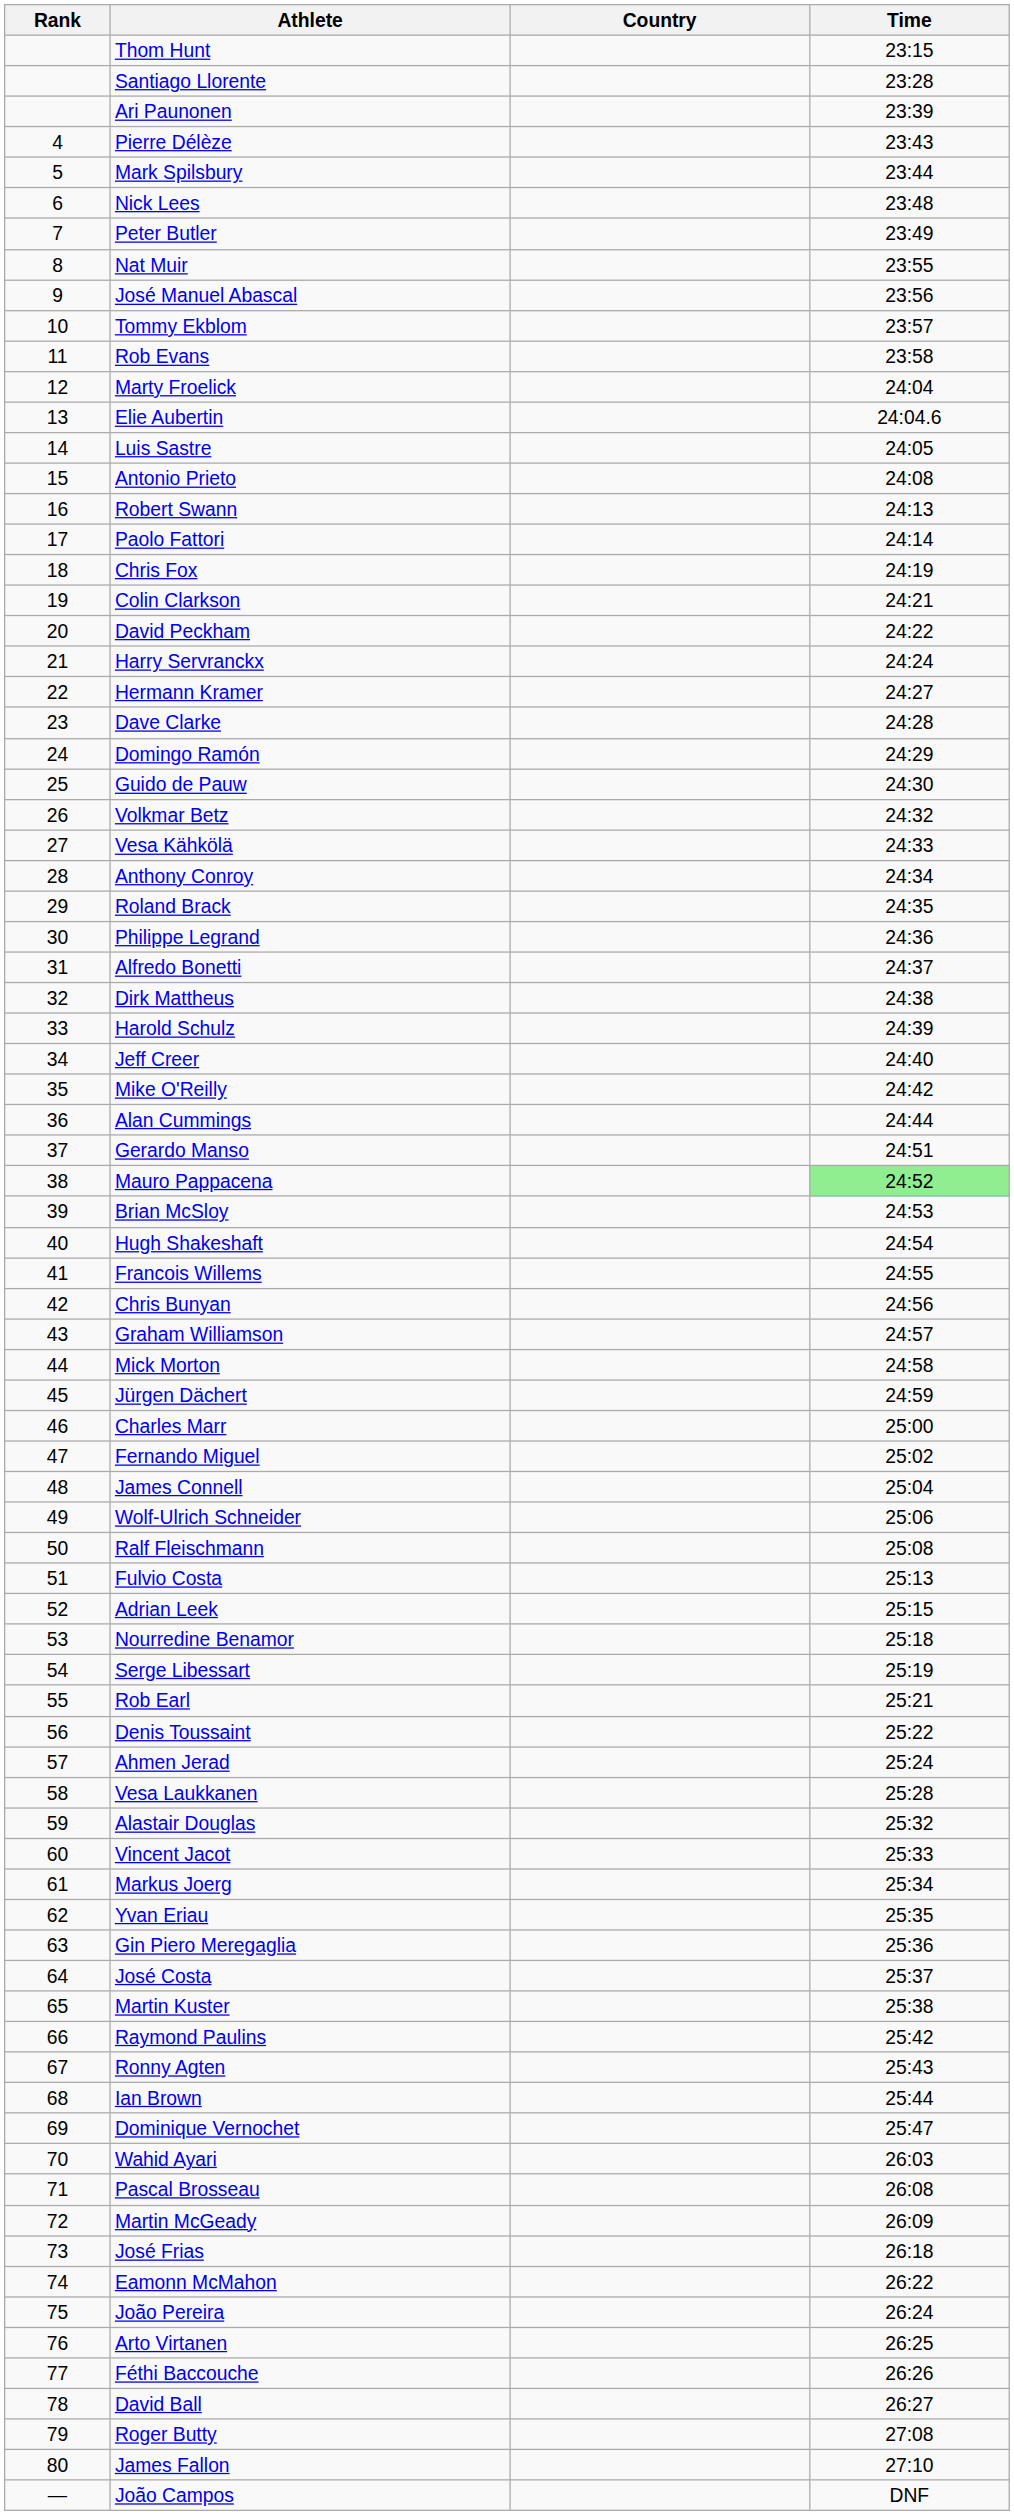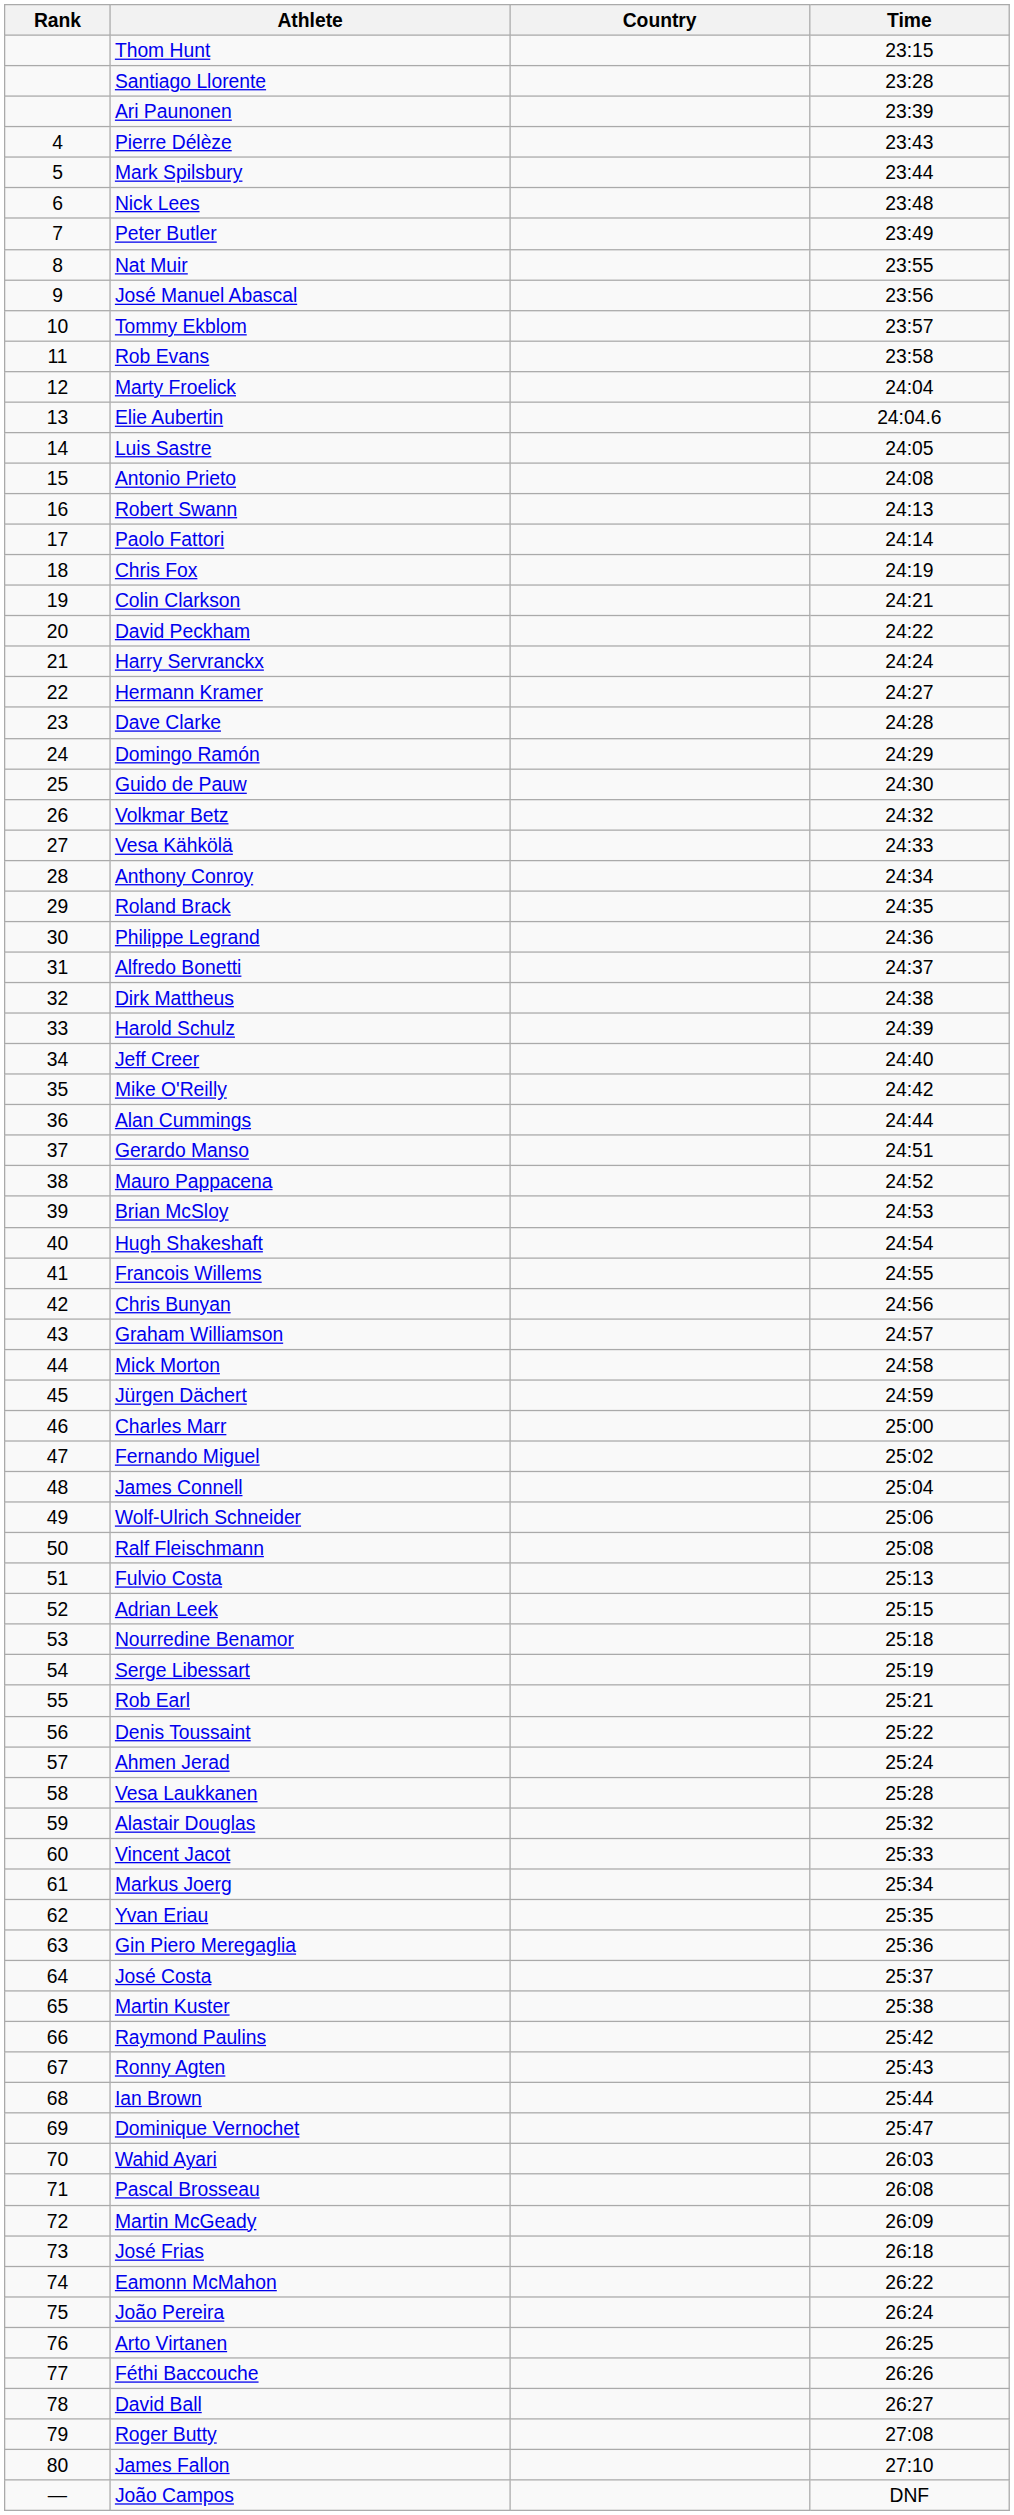(909, 1181) lightgreen background -> (909, 1181) no background
